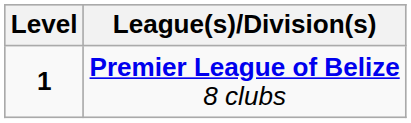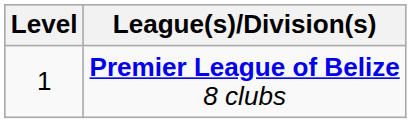(44, 81) bold -> (44, 81) normal
